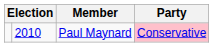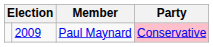(28, 32) 2010 -> (28, 32) 2009
